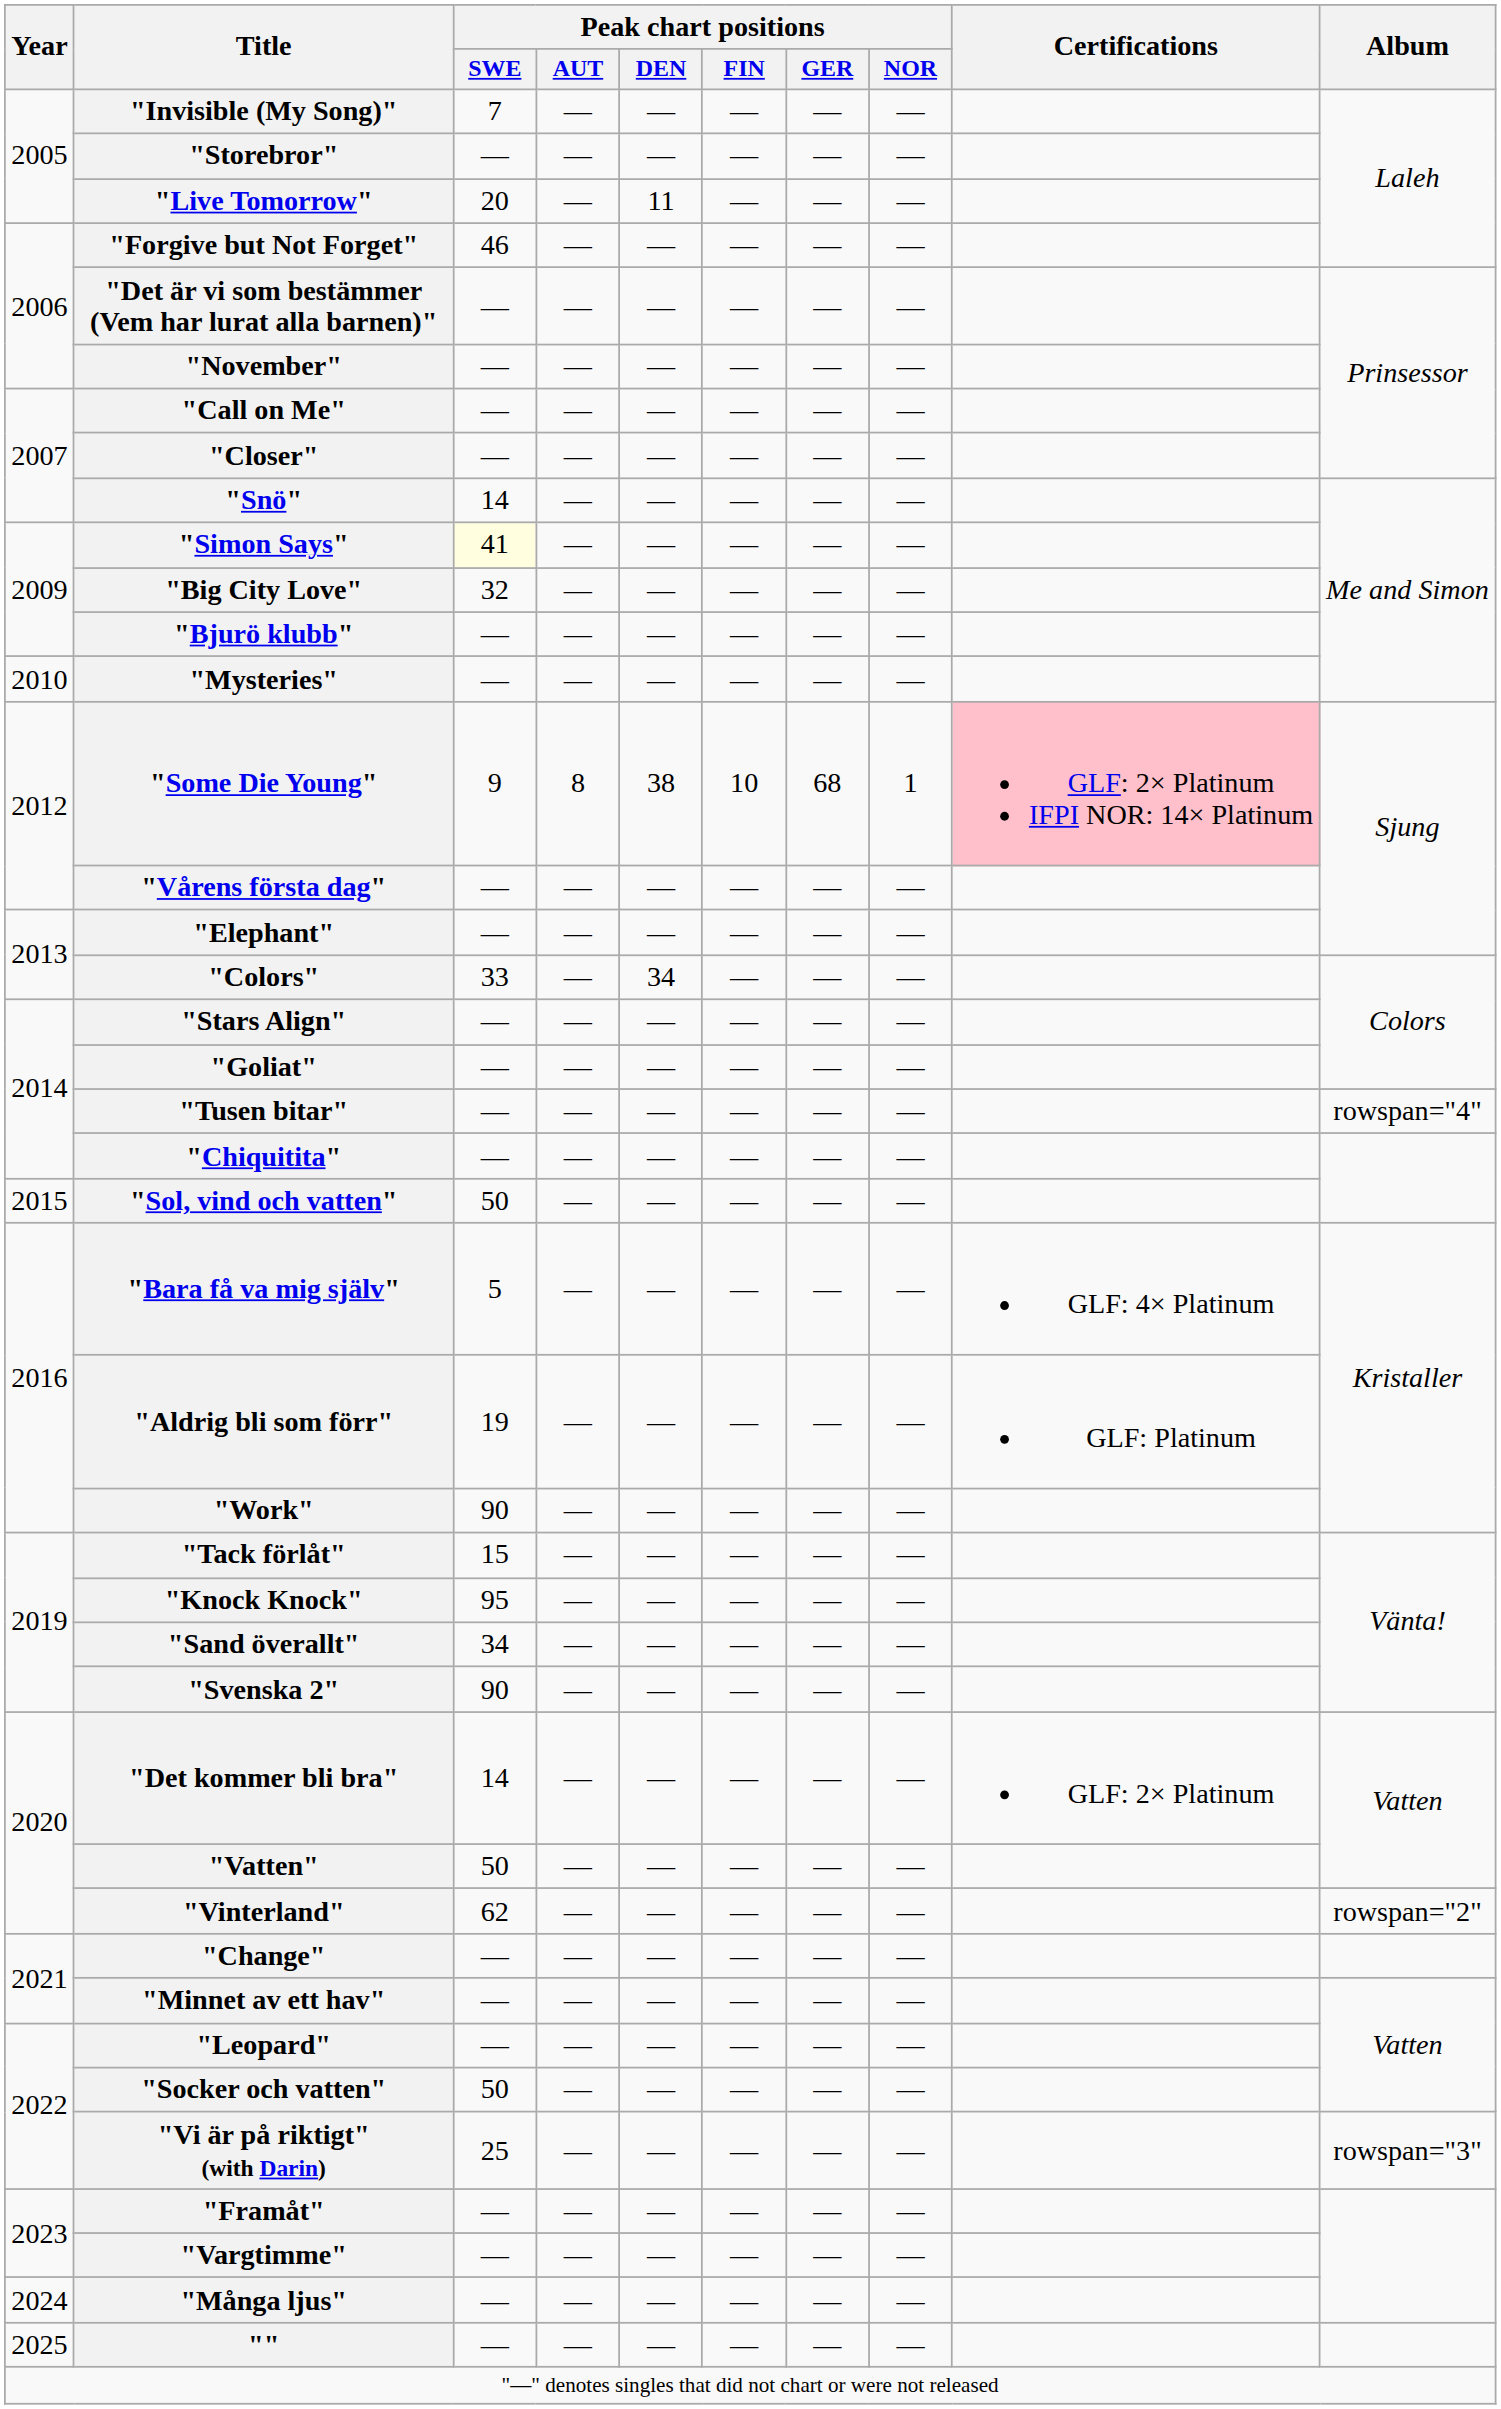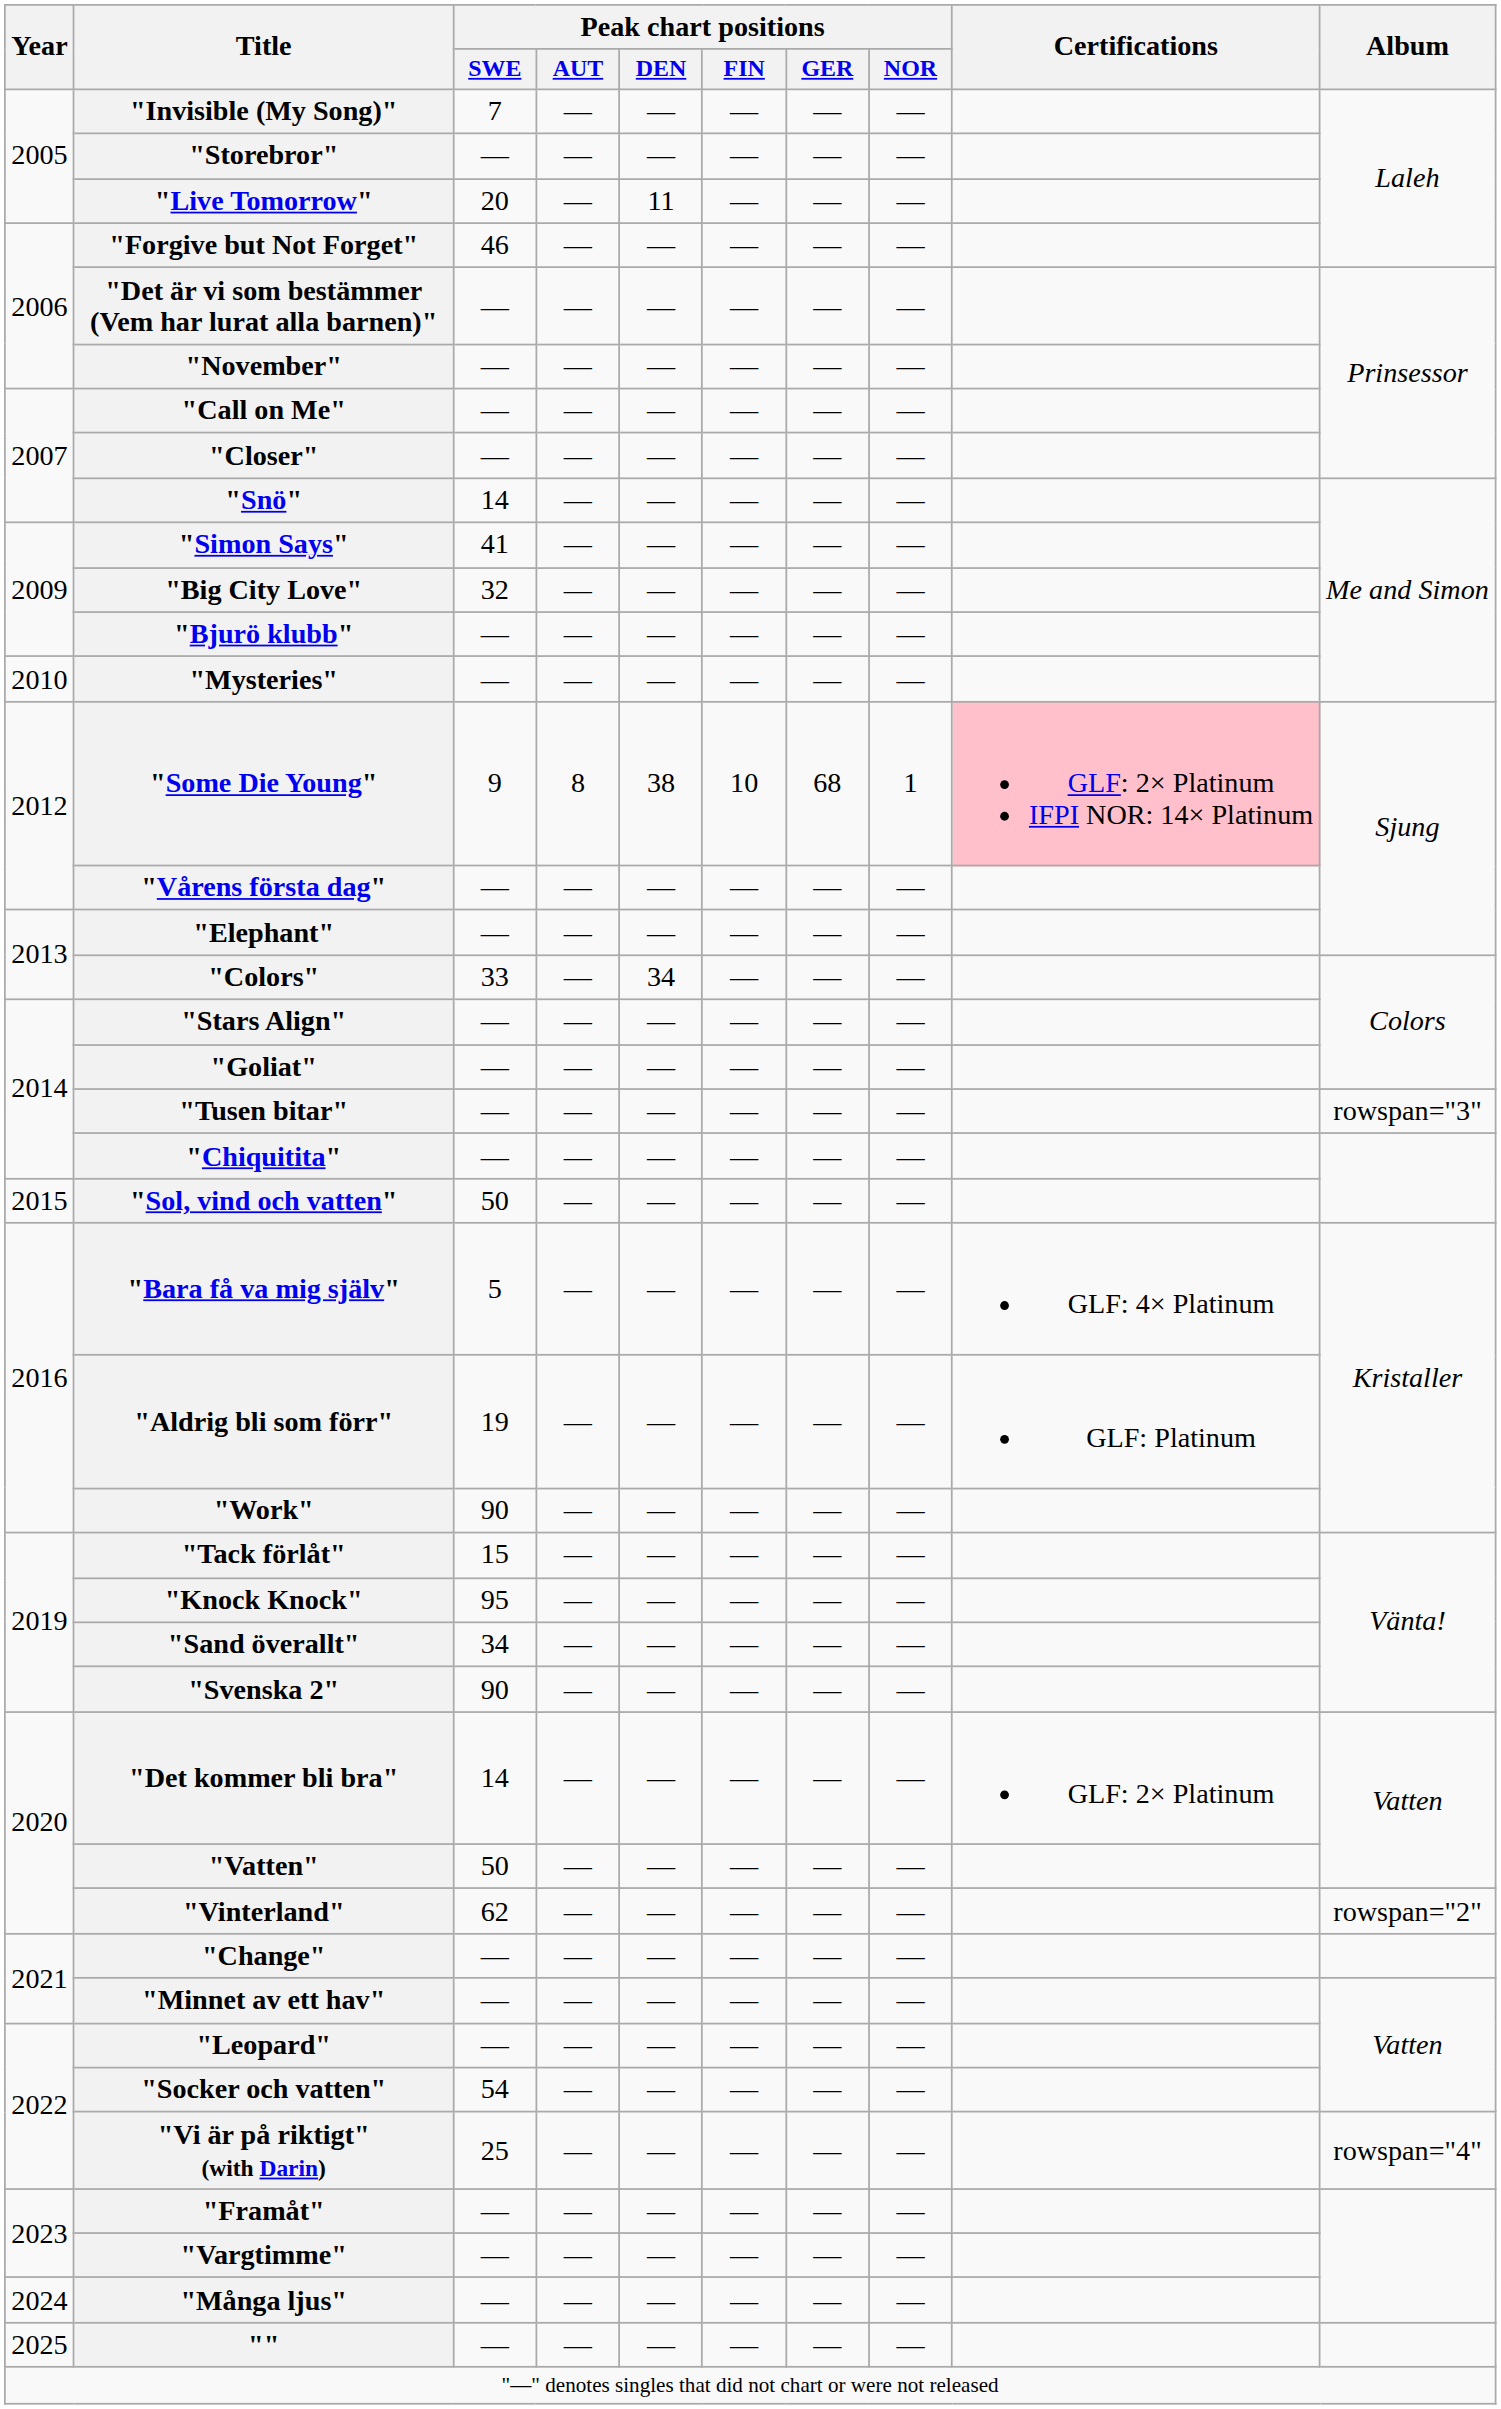(495, 544) lightyellow background -> (495, 544) no background
(1407, 1110) rowspan="4" -> (1407, 1110) rowspan="3"
(495, 2089) 50 -> (495, 2089) 54
(1407, 2149) rowspan="3" -> (1407, 2149) rowspan="4"
